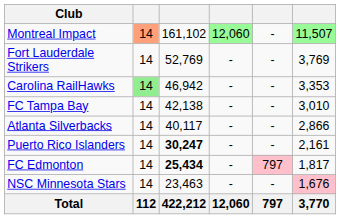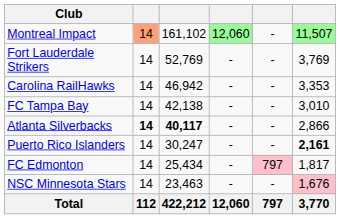(146, 86) lightgreen background -> (146, 86) no background
(146, 125) normal -> (146, 125) bold
(184, 125) normal -> (184, 125) bold
(184, 145) bold -> (184, 145) normal
(314, 145) normal -> (314, 145) bold
(184, 164) bold -> (184, 164) normal
